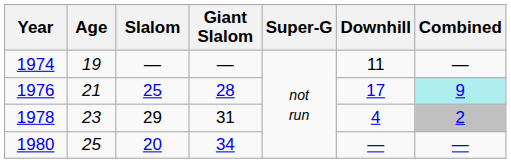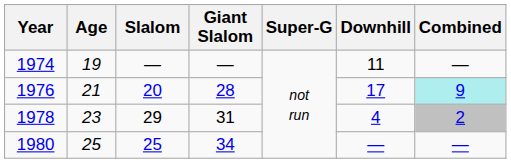(152, 90) 25 -> (152, 90) 20
(152, 144) 20 -> (152, 144) 25
